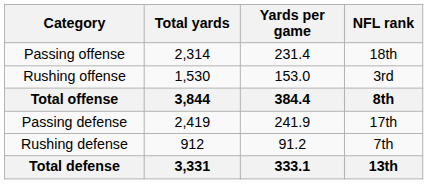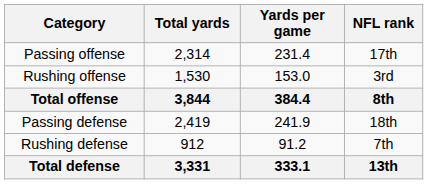(383, 54) 18th -> (383, 54) 17th
(383, 122) 17th -> (383, 122) 18th
